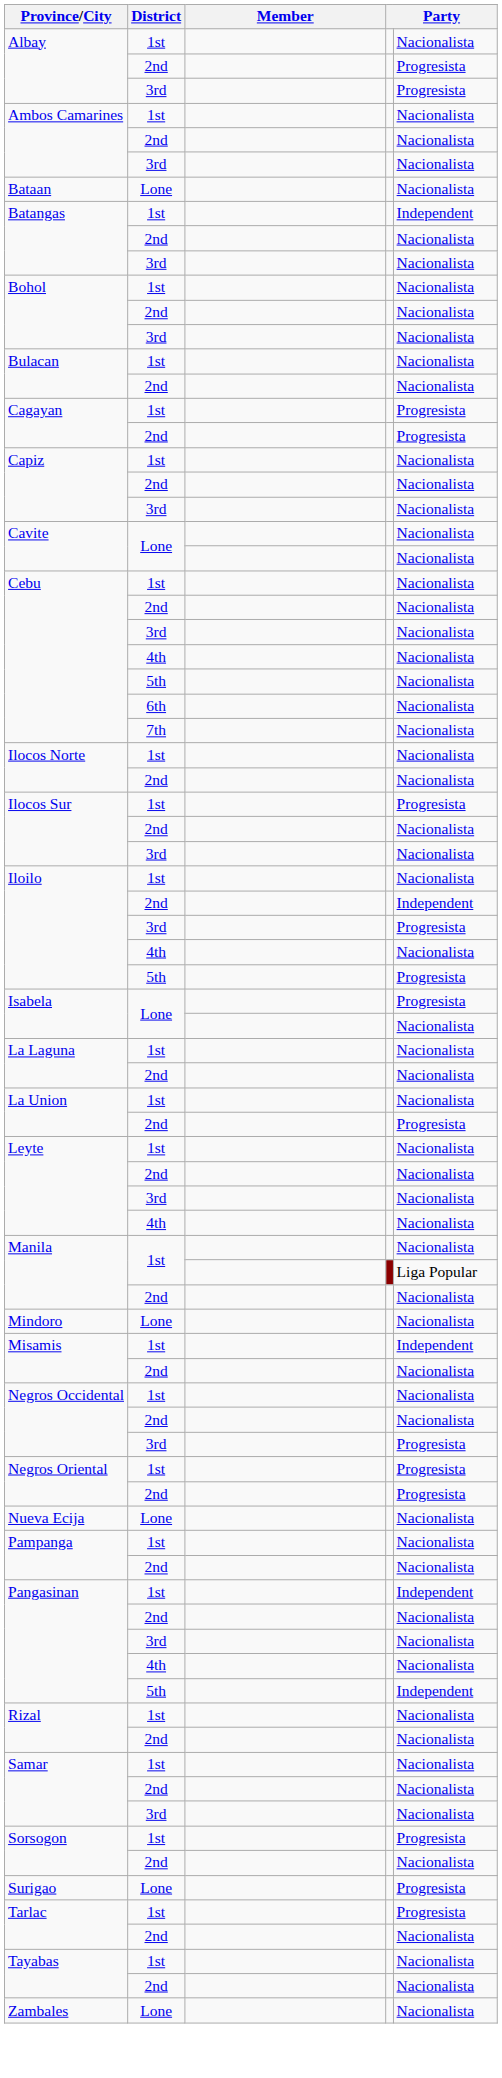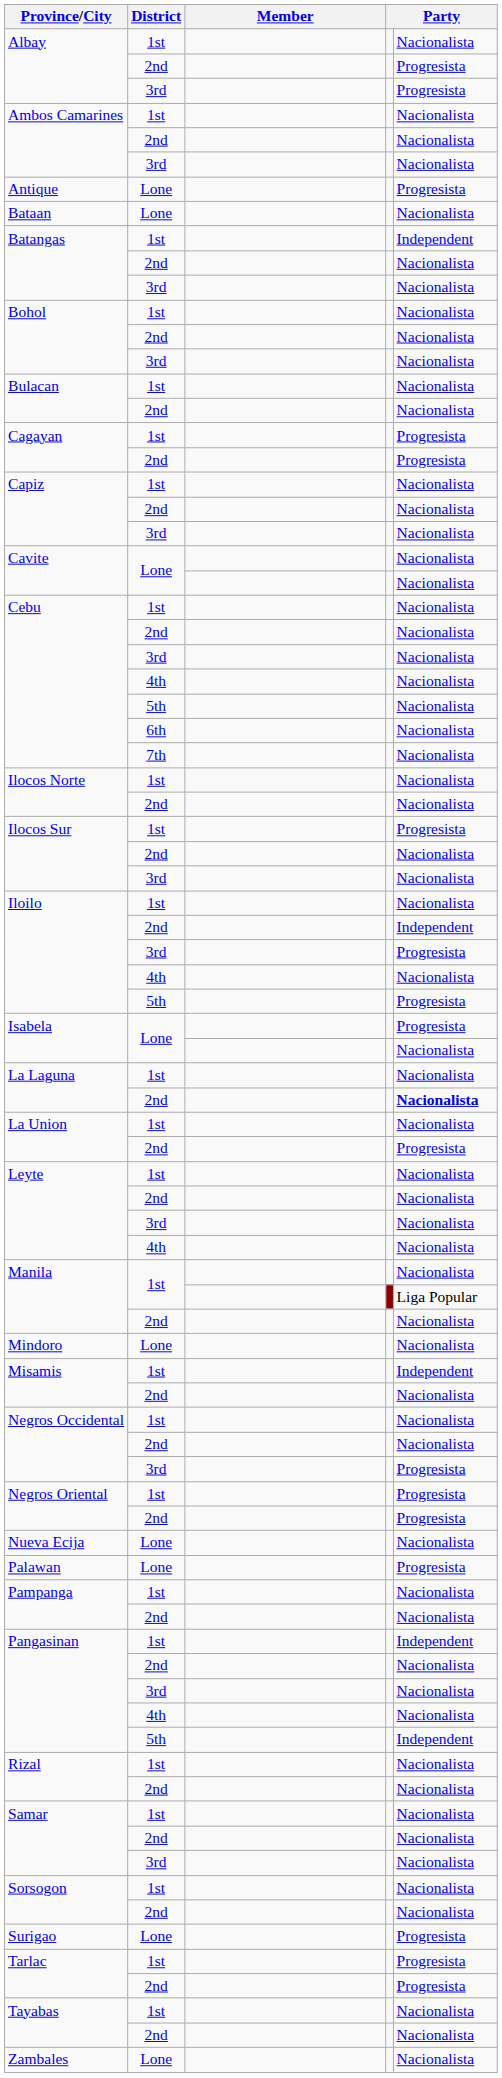+ row: (33, 189)
(435, 1075) normal -> (438, 1099) bold
+ row: (34, 1567)
(431, 1838) Progresista -> (435, 1887) Nacionalista
(435, 1936) Nacionalista -> (431, 1985) Progresista
